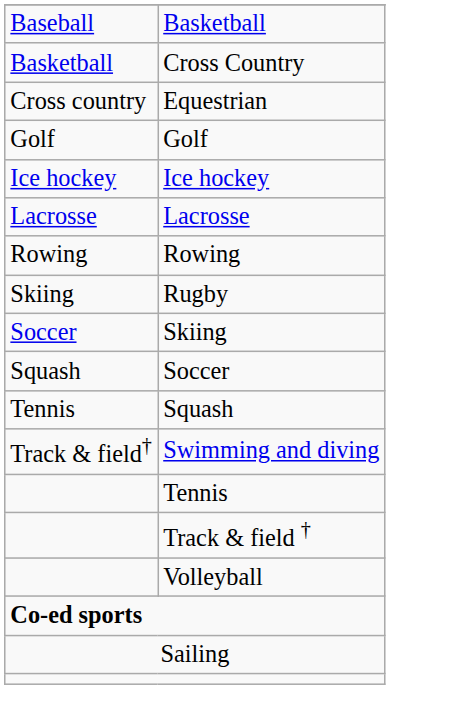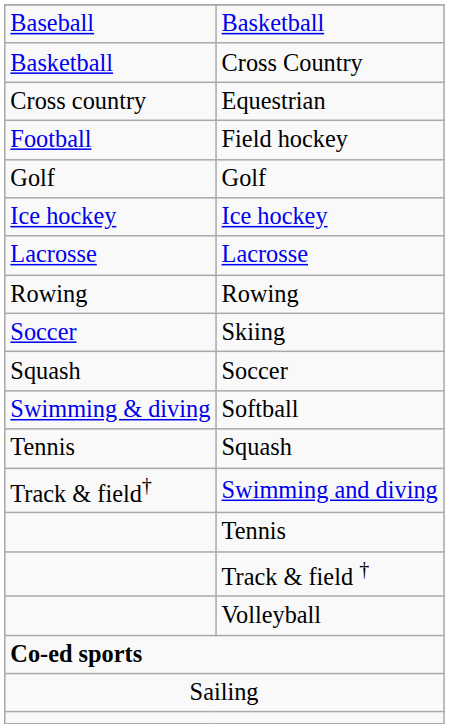+ row: (285, 139)
- row: (196, 293)
+ row: (260, 409)
